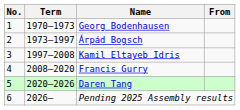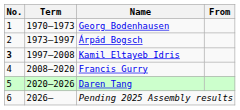(9, 55) normal -> (9, 55) bold
